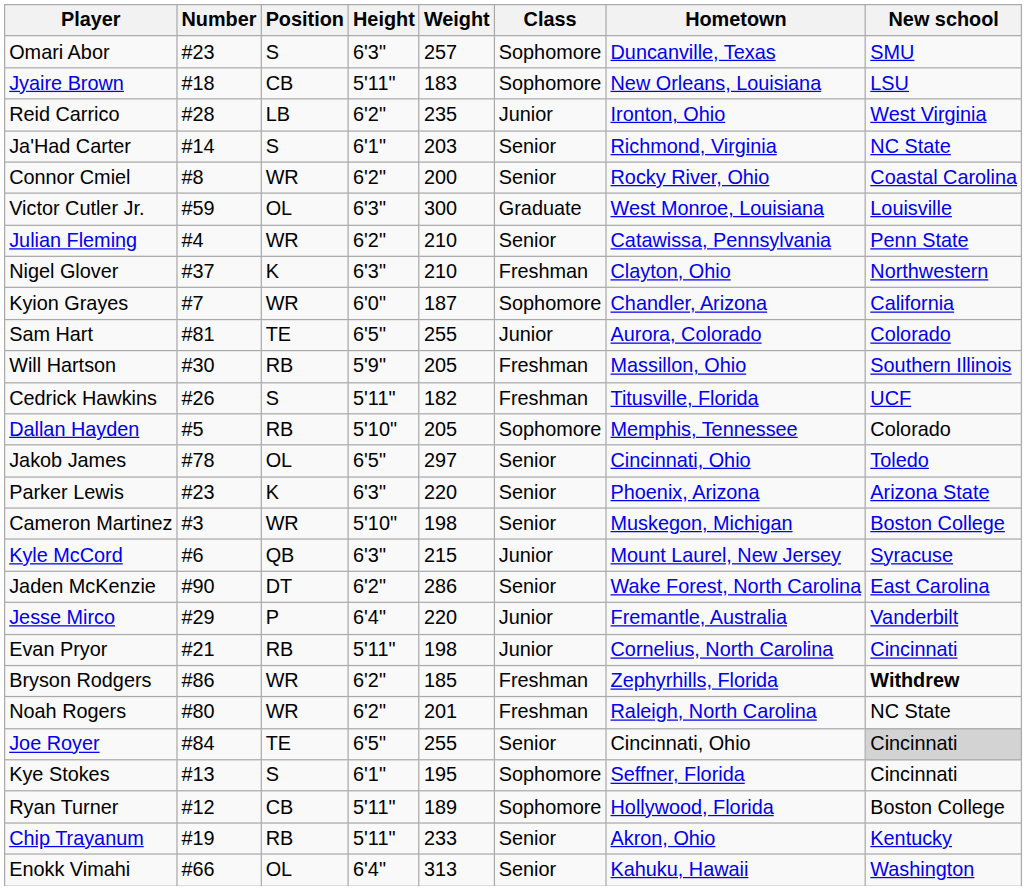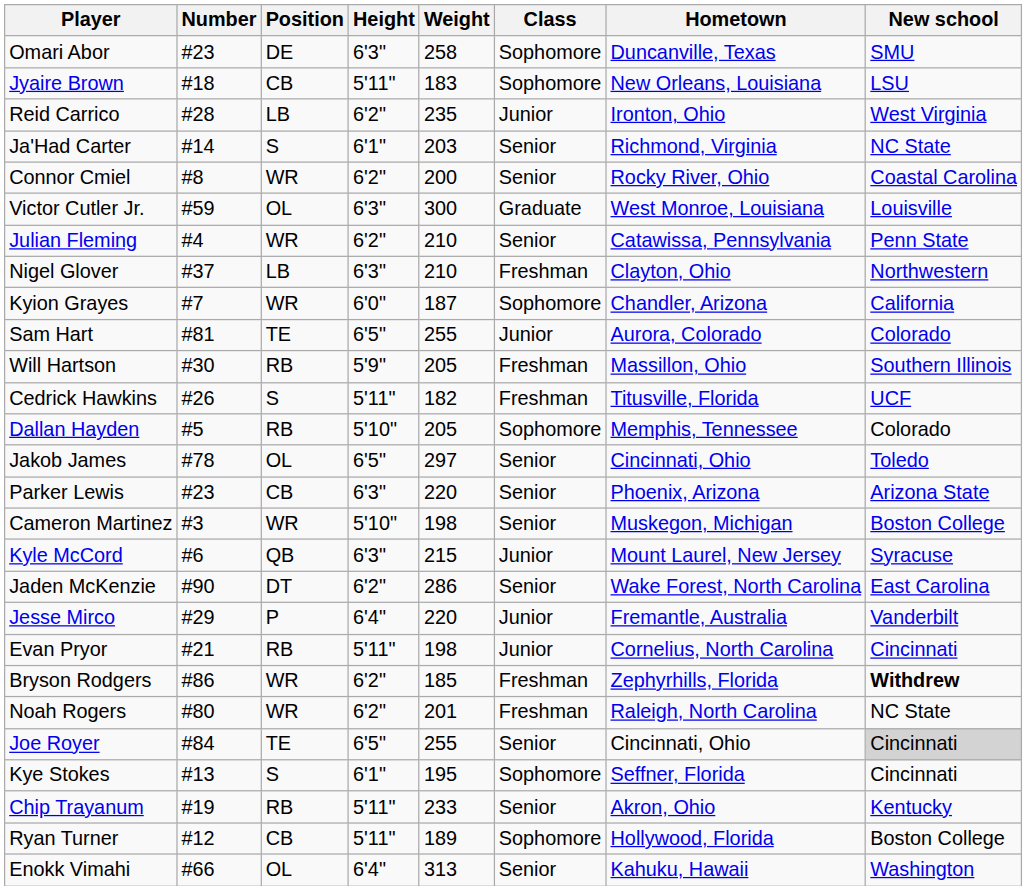(272, 51) S -> (279, 51) DE
(440, 51) 257 -> (440, 51) 258
(272, 271) K -> (278, 271) LB
(272, 492) K -> (279, 492) CB
rows swapped: (76, 838) <-> (64, 806)
